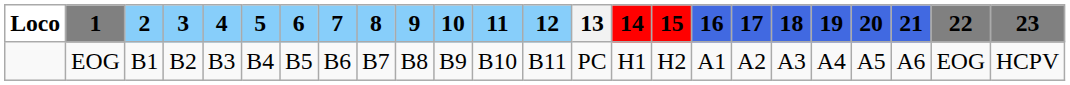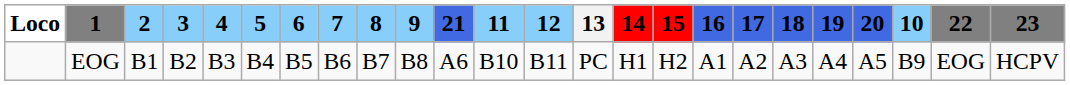columns swapped: (453, 23) <-> (911, 23)
